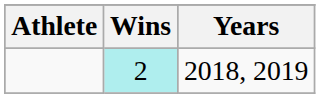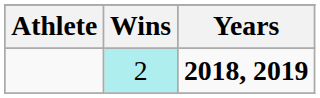(246, 70) normal -> (246, 70) bold
